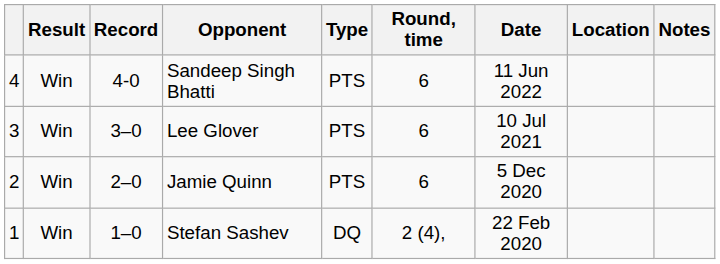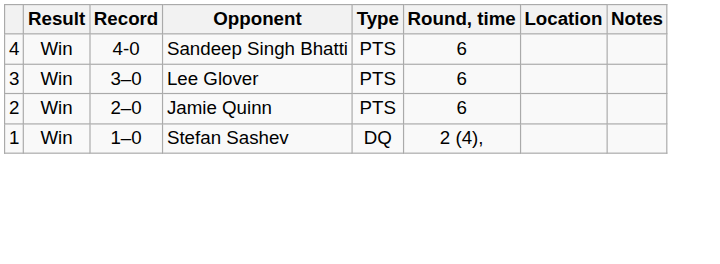- column: (521, 29)
